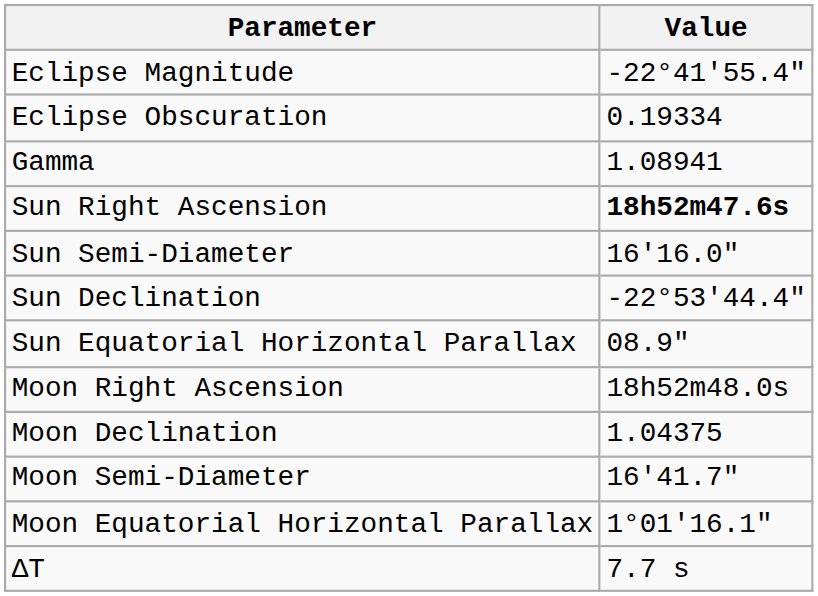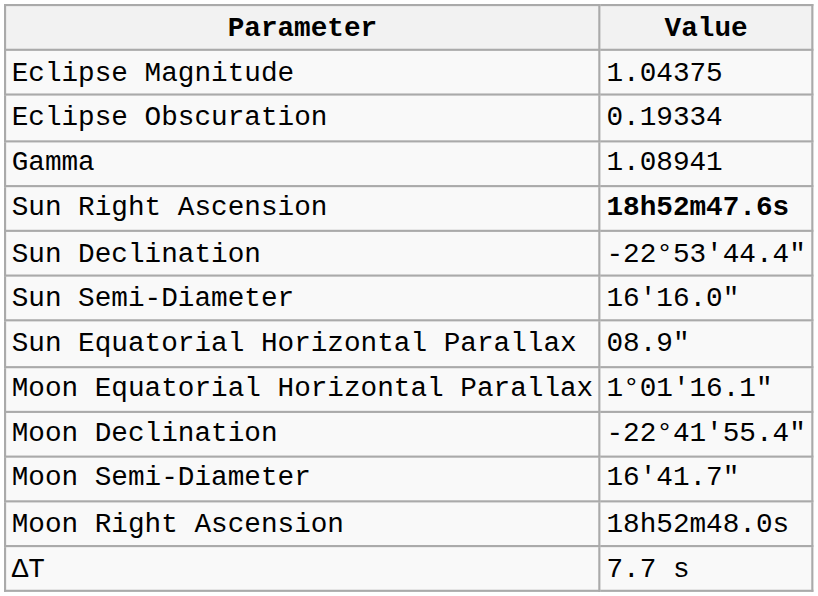(706, 73) -22°41'55.4" -> (665, 73) 1.04375
rows swapped: (136, 298) <-> (153, 253)
rows swapped: (178, 389) <-> (302, 524)
(665, 434) 1.04375 -> (706, 434) -22°41'55.4"
